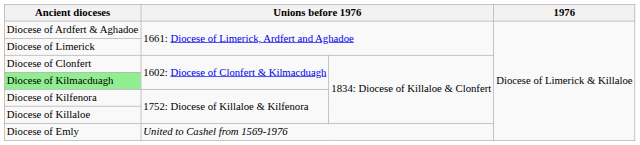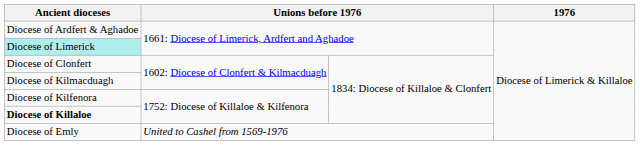(51, 47) no background -> (51, 47) paleturquoise background
(60, 81) lightgreen background -> (60, 81) no background
(48, 115) normal -> (49, 115) bold
